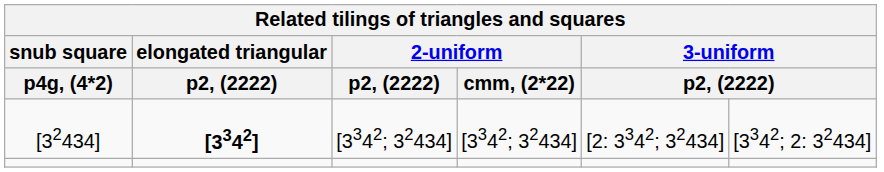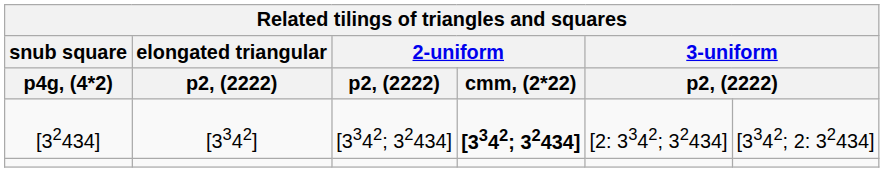(232, 139) bold -> (232, 139) normal
(519, 139) normal -> (521, 139) bold
